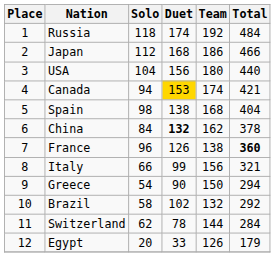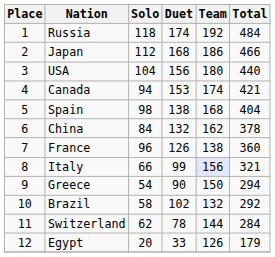(179, 90) gold background -> (179, 90) no background
(179, 128) bold -> (179, 128) normal
(250, 147) bold -> (250, 147) normal
(213, 167) no background -> (213, 167) lavender background
